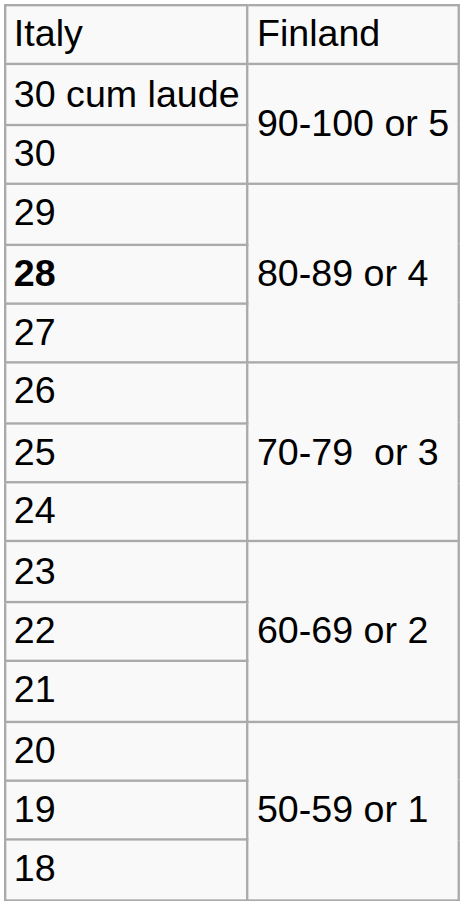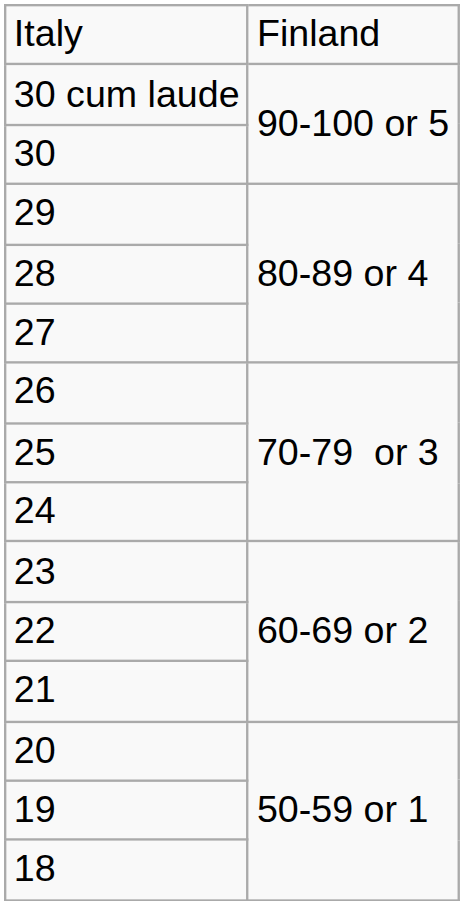(35, 272) bold -> (35, 272) normal
